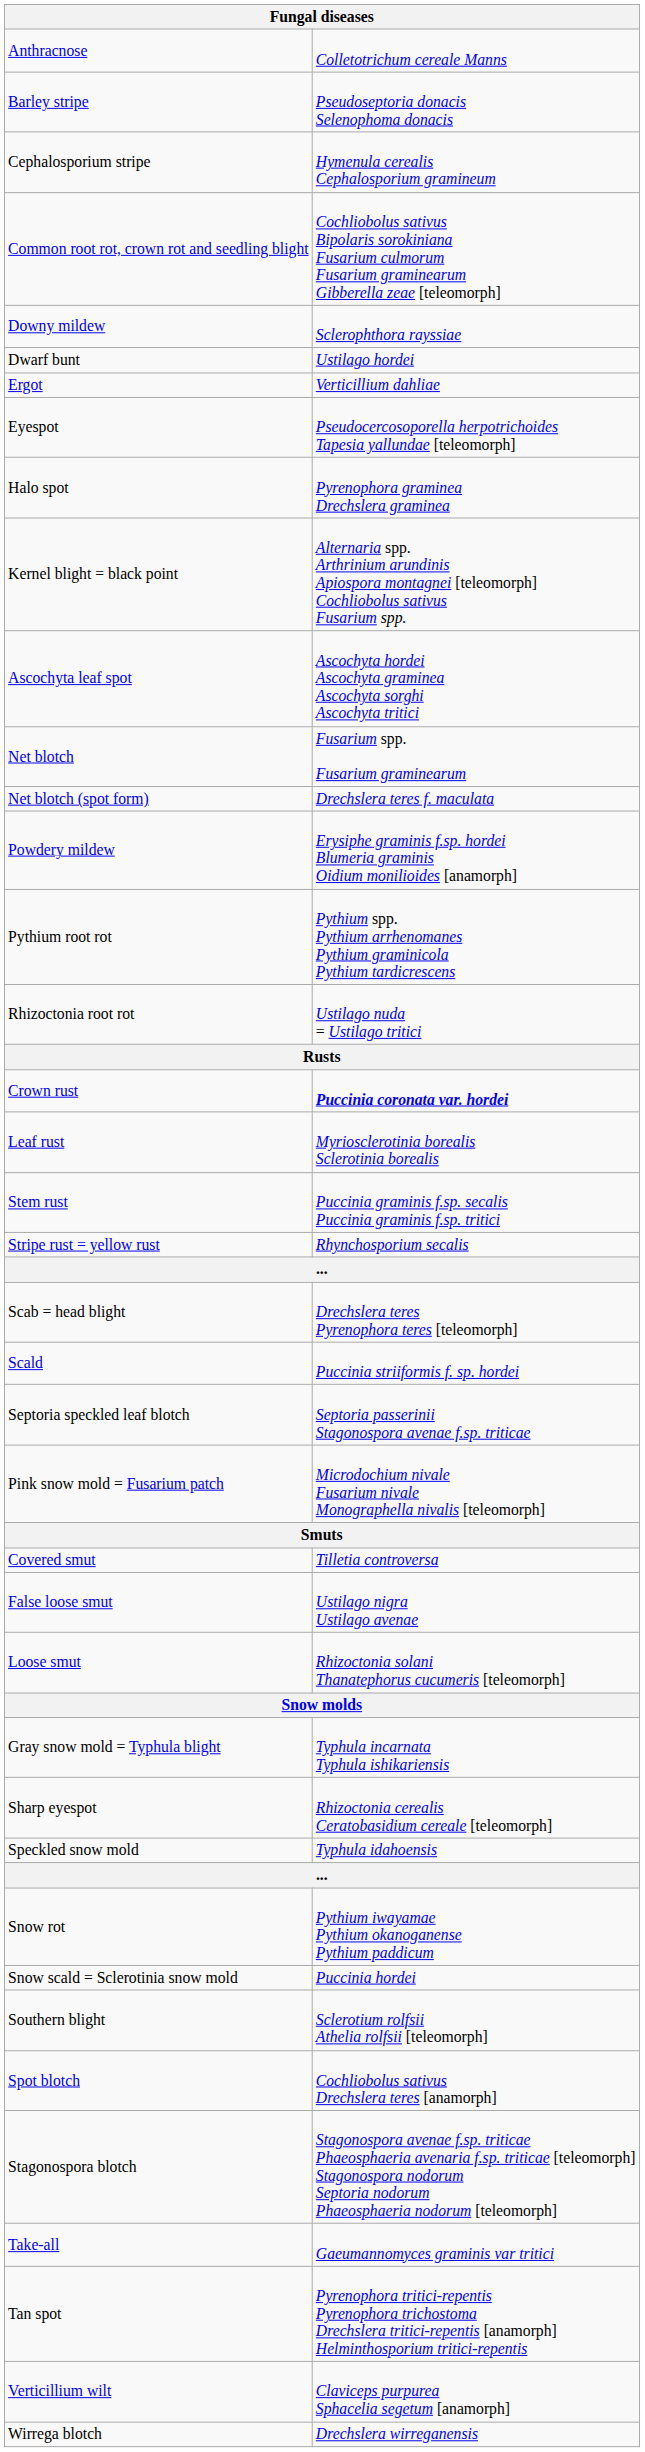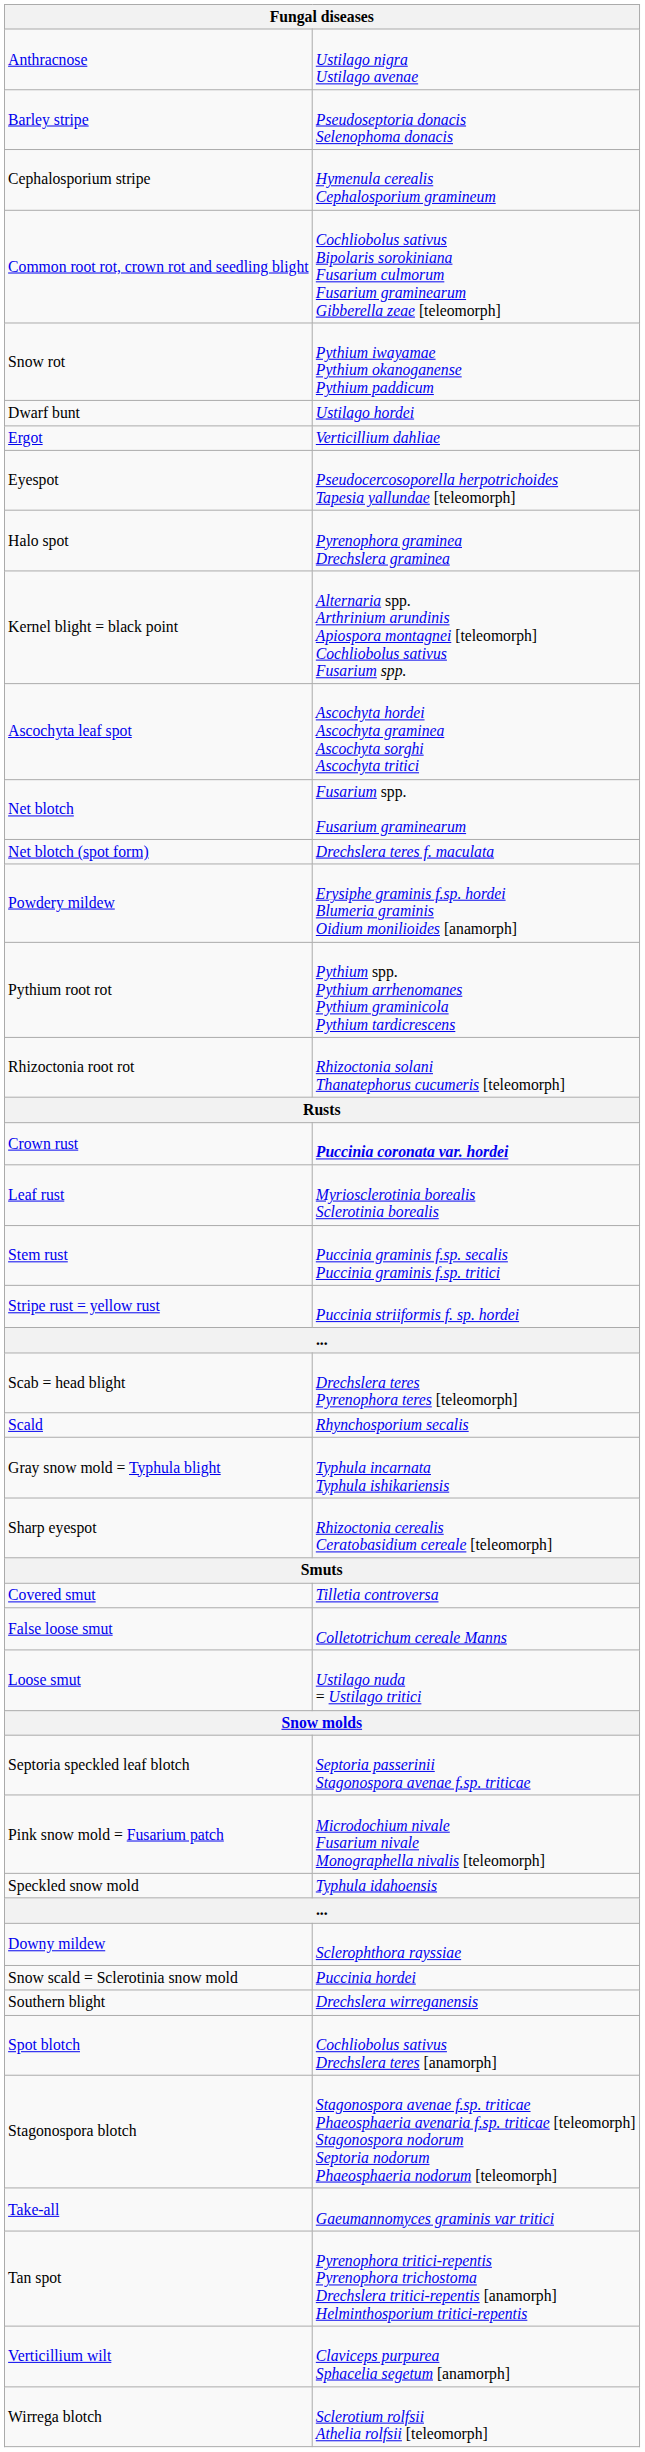(411, 59) Colletotrichum cereale Manns -> (367, 68) Ustilago nigra Ustilago avenae
rows swapped: (57, 326) <-> (37, 1926)
(369, 1023) Ustilago nuda = Ustilago tritici -> (440, 1076) Rhizoctonia solani Thanatephorus cucumeris [teleomorph]
(392, 1244) Rhynchosporium secalis -> (417, 1315) Puccinia striiformis f. sp. hordei
(417, 1372) Puccinia striiformis f. sp. hordei -> (392, 1425) Rhynchosporium secalis
rows swapped: (99, 1414) <-> (114, 1747)
rows swapped: (52, 1807) <-> (116, 1483)
(367, 1611) Ustilago nigra Ustilago avenae -> (411, 1637) Colletotrichum cereale Manns
(440, 1671) Rhizoctonia solani Thanatephorus cucumeris [teleomorph] -> (369, 1689) Ustilago nuda = Ustilago tritici
(402, 2029) Sclerotium rolfsii Athelia rolfsii [teleomorph] -> (397, 2002) Drechslera wirreganensis
(397, 2434) Drechslera wirreganensis -> (402, 2425) Sclerotium rolfsii Athelia rolfsii [teleomorph]
